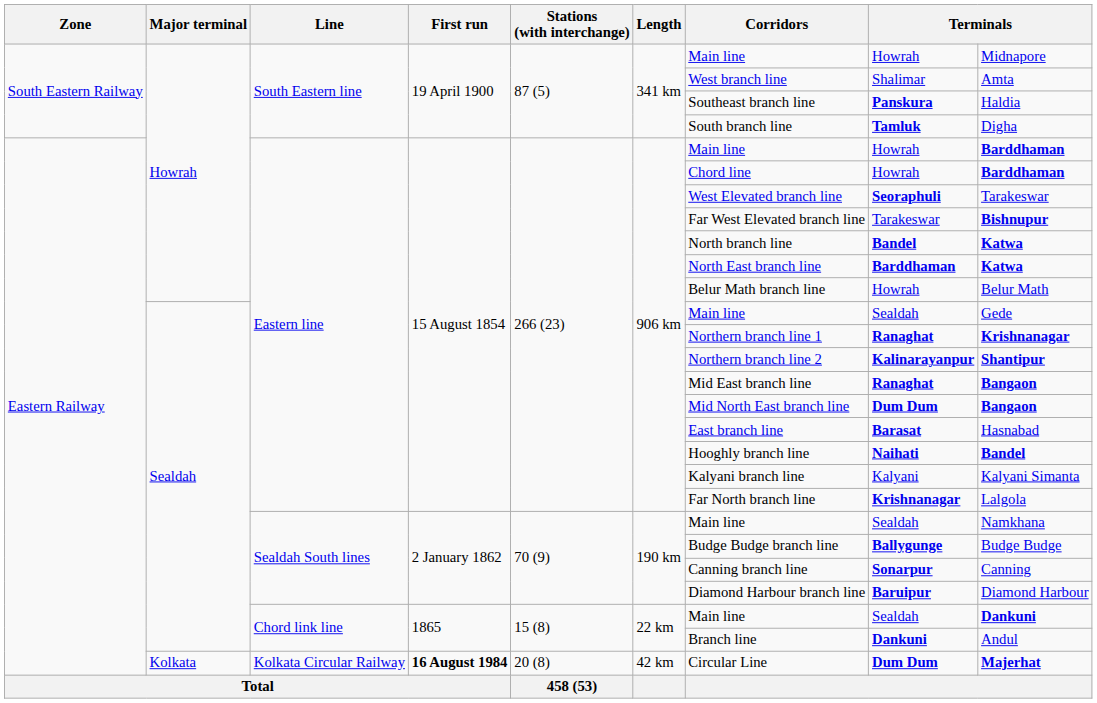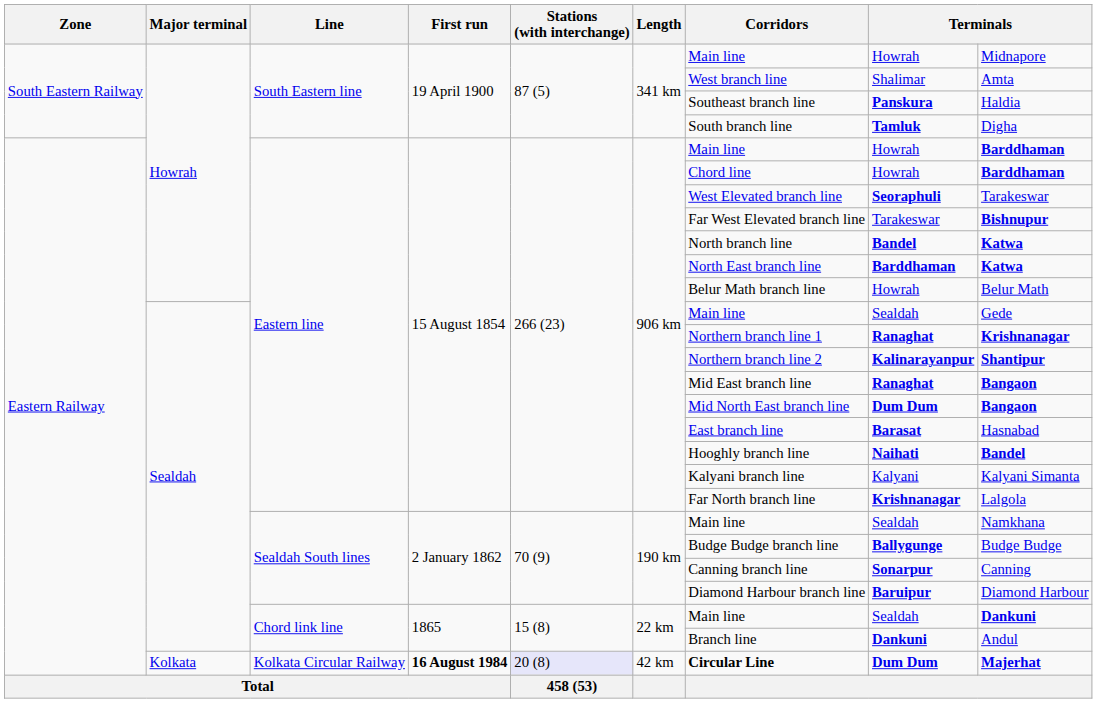(532, 663) no background -> (532, 663) lavender background
(728, 663) normal -> (731, 663) bold
